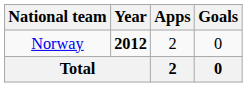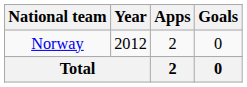(130, 43) bold -> (130, 43) normal
